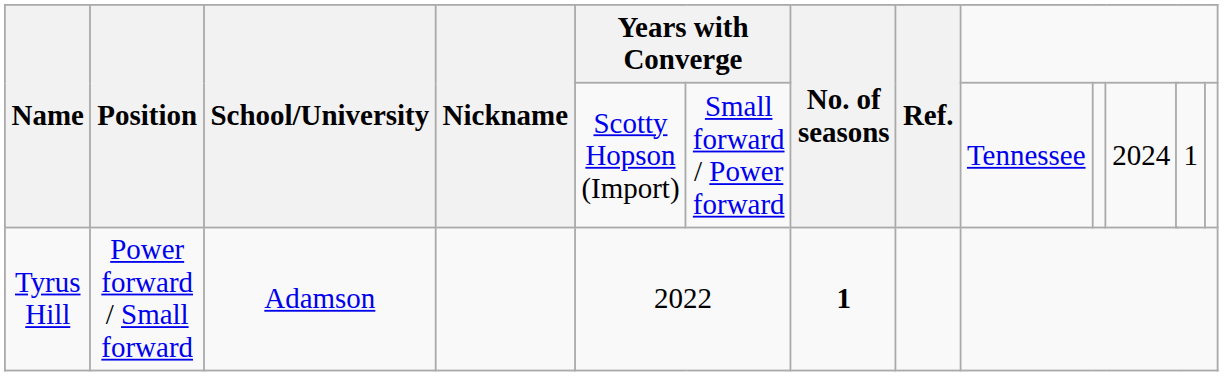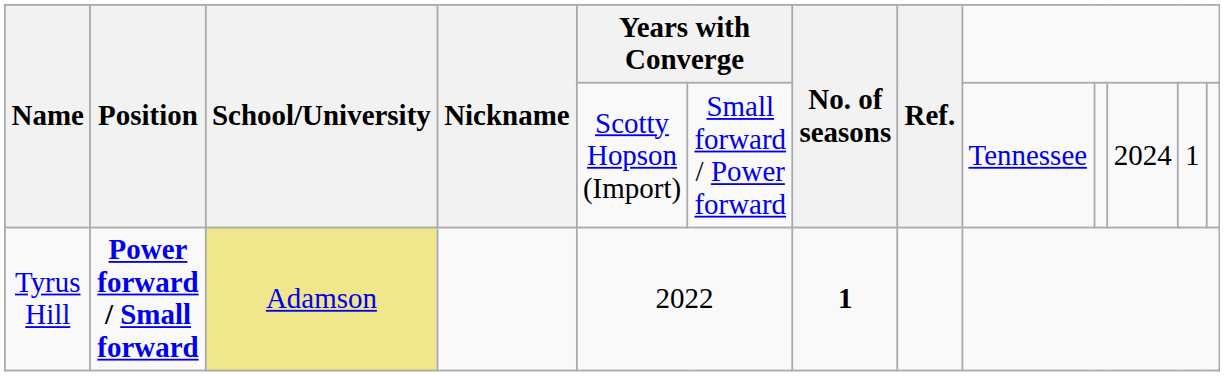(147, 298) normal -> (148, 298) bold
(320, 298) no background -> (321, 298) khaki background
